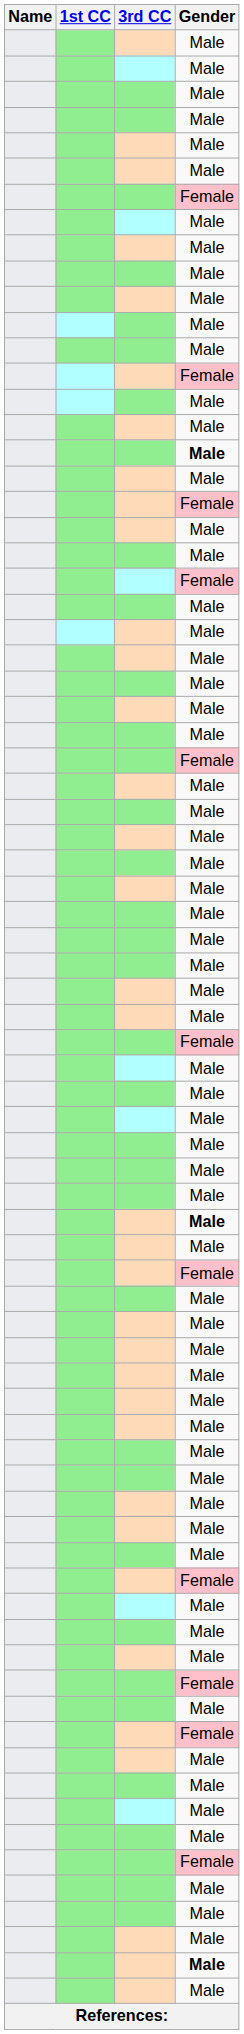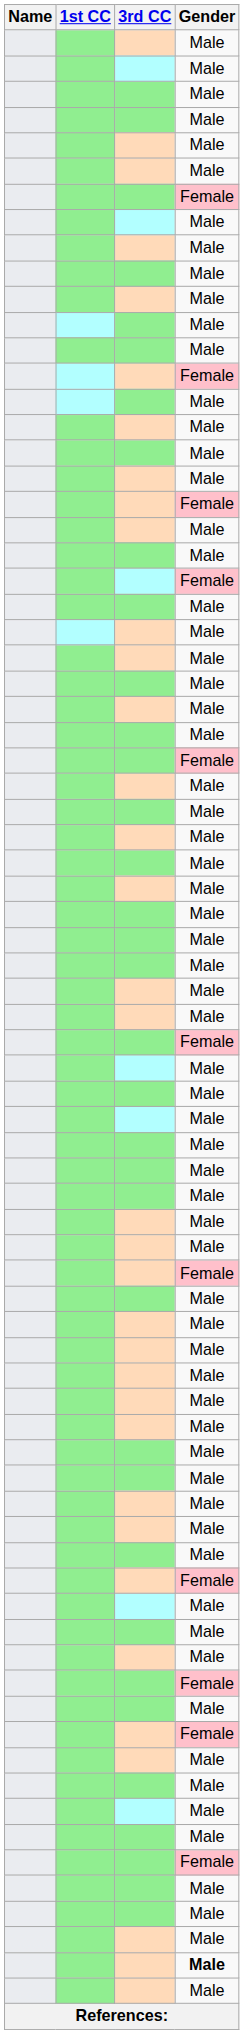(207, 453) bold -> (207, 453) normal
(207, 1221) bold -> (207, 1221) normal
